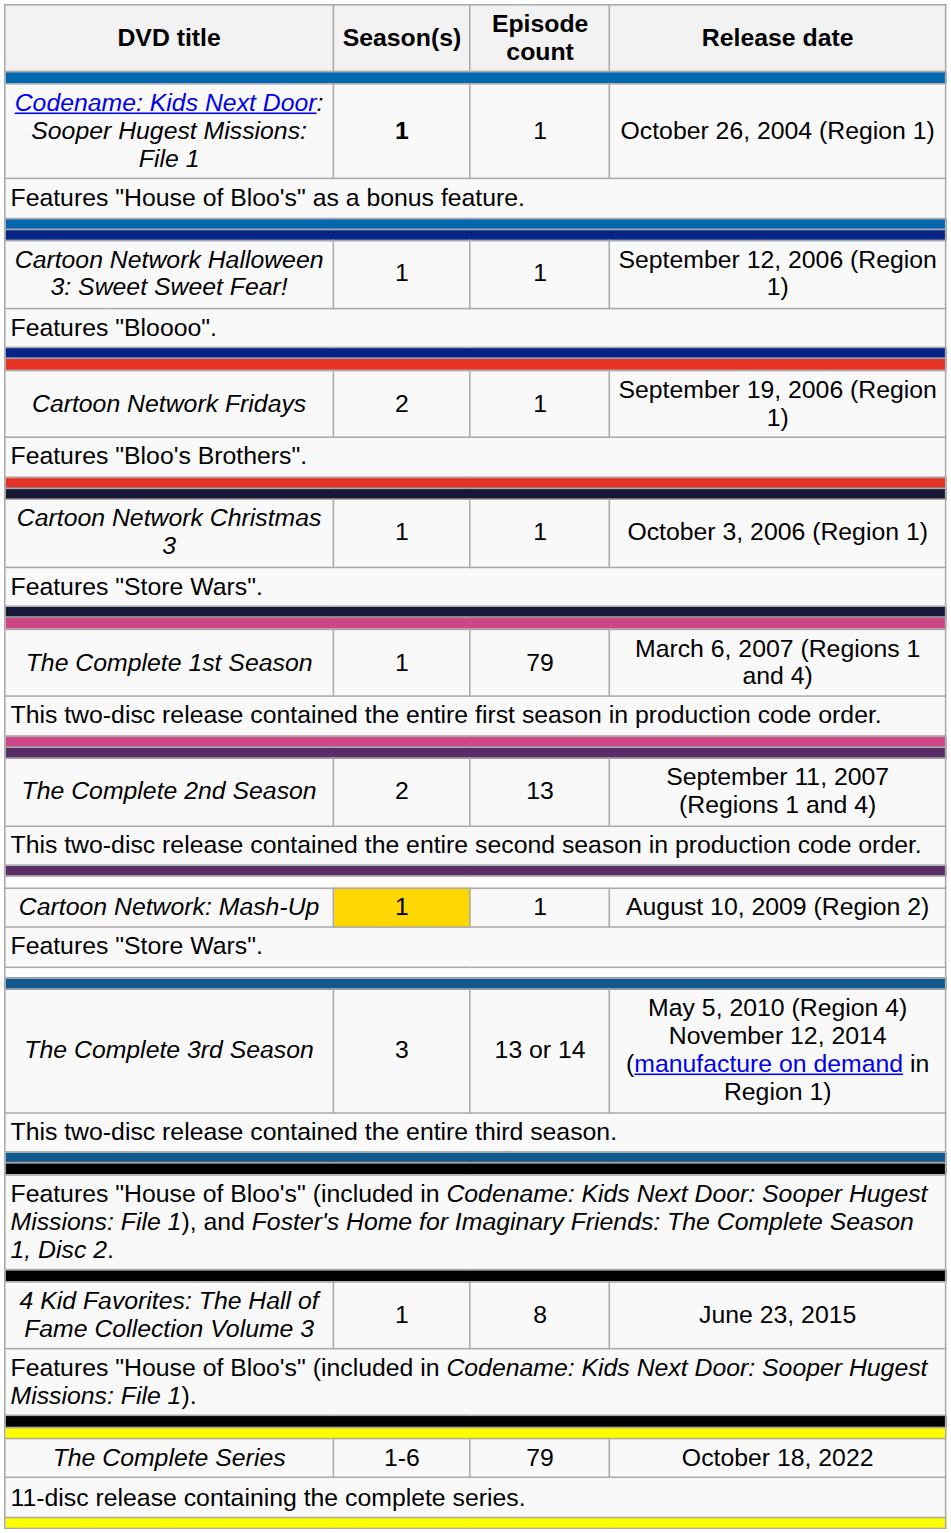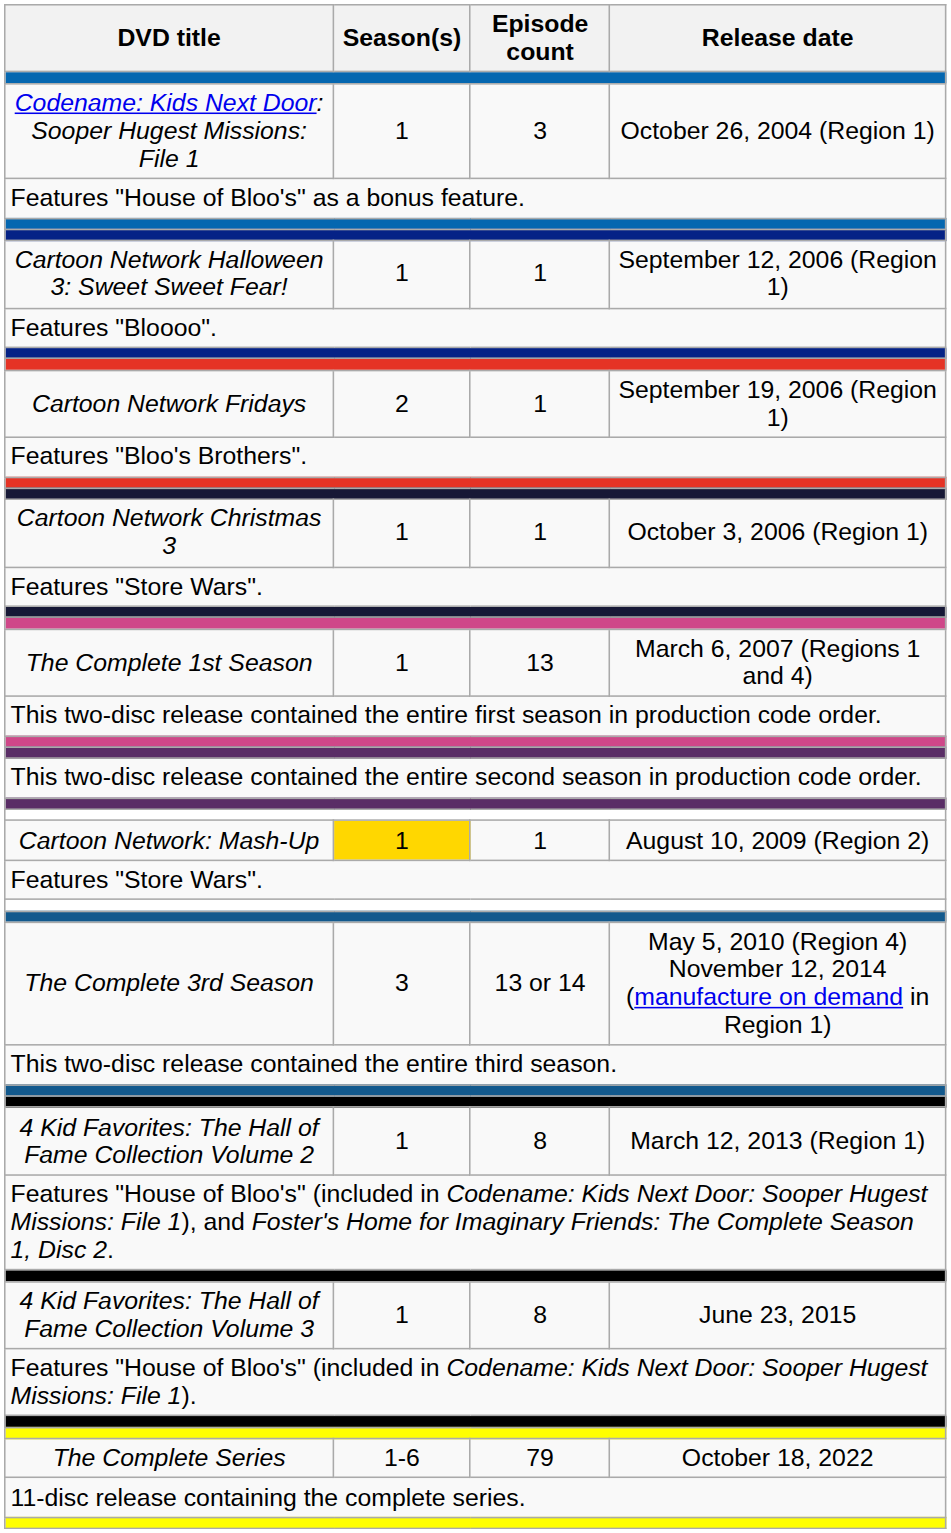(402, 130) bold -> (402, 130) normal
(540, 130) 1 -> (540, 130) 3
(540, 662) 79 -> (540, 662) 13
- row: (169, 791)
+ row: (169, 1140)
